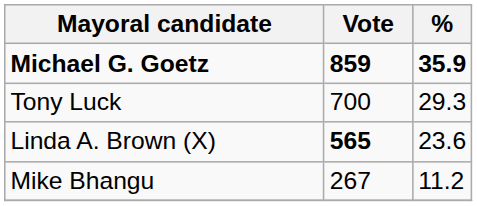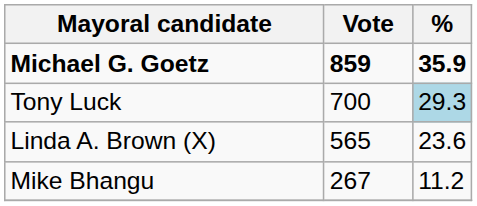(442, 102) no background -> (442, 102) lightblue background
(350, 141) bold -> (350, 141) normal
